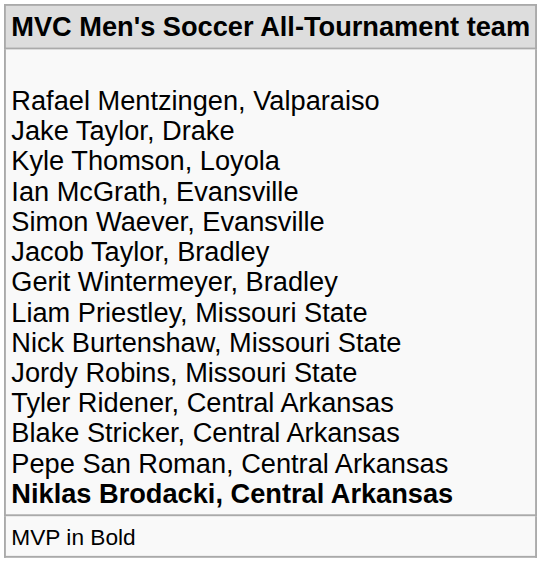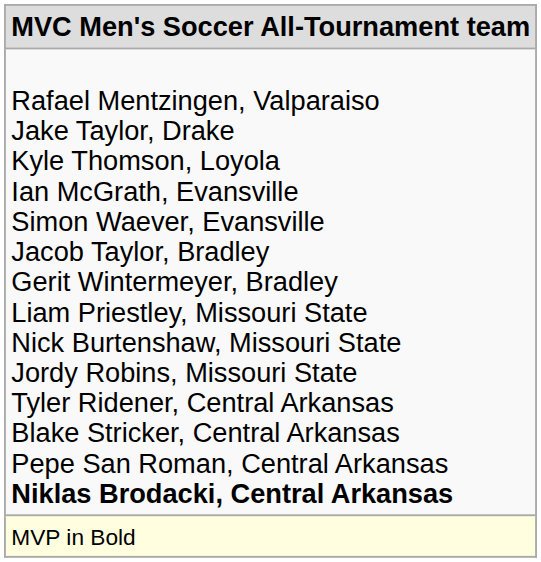(74, 538) no background -> (74, 538) lightyellow background
